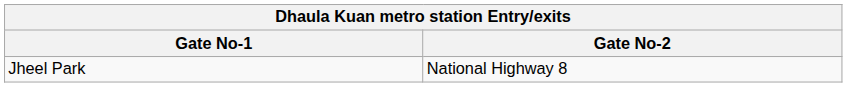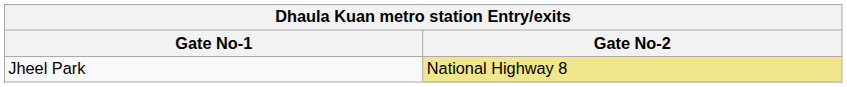(497, 69) no background -> (497, 69) khaki background
